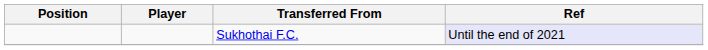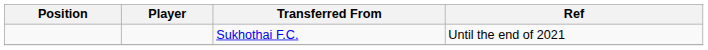(507, 34) lavender background -> (507, 34) no background
